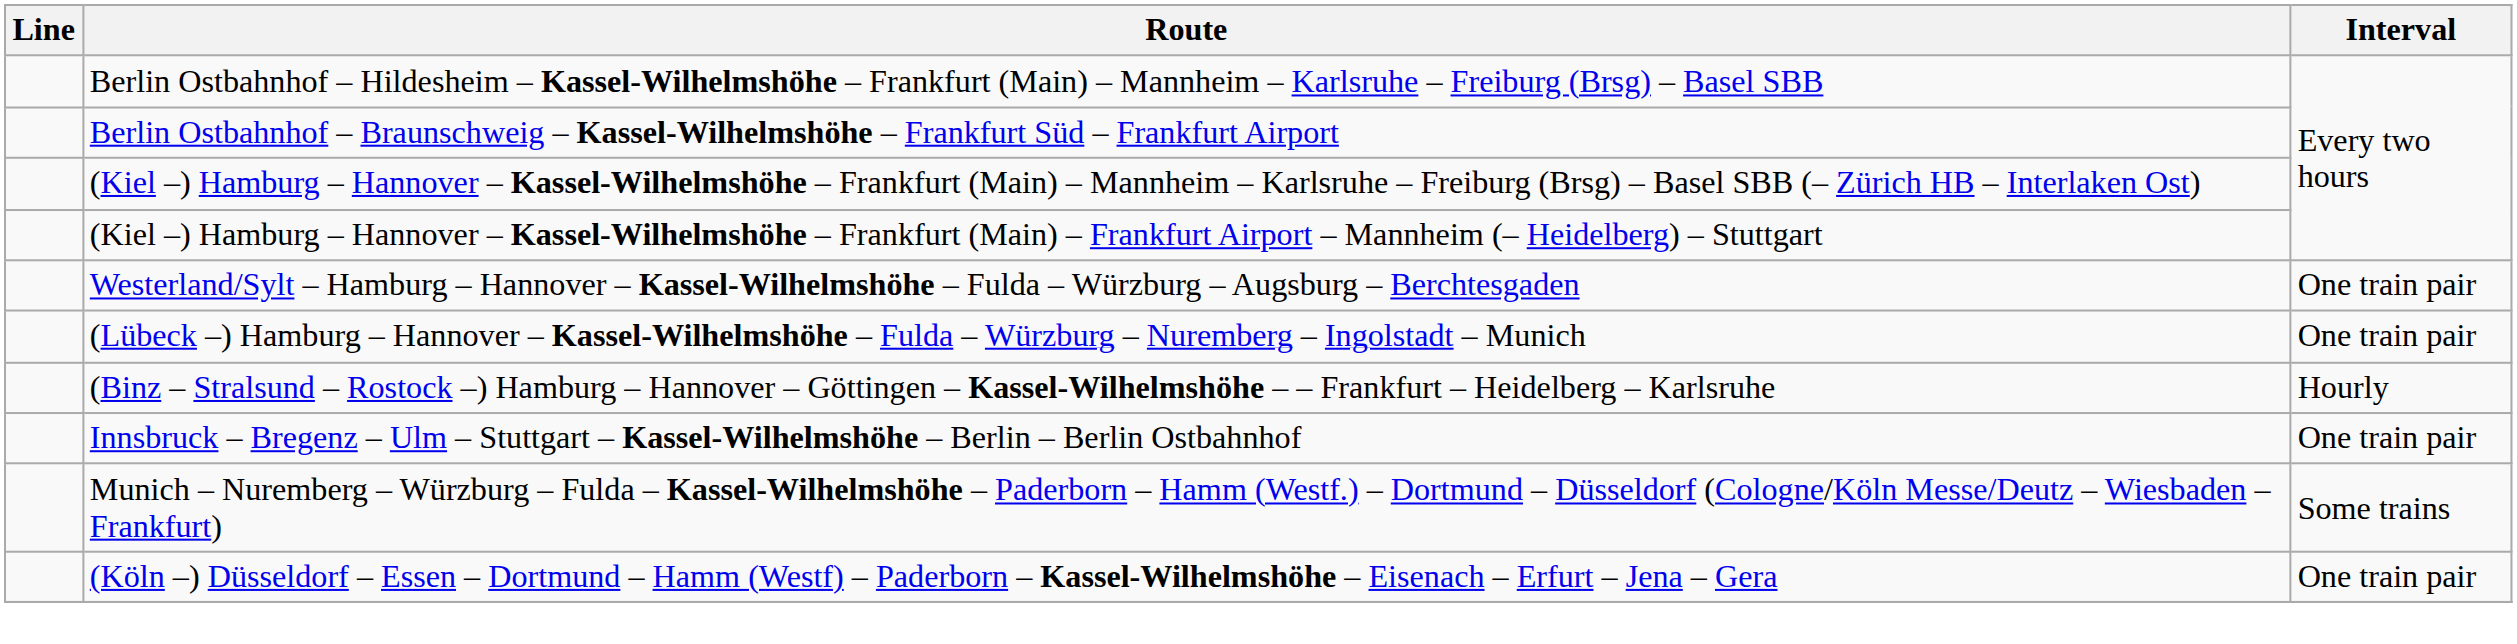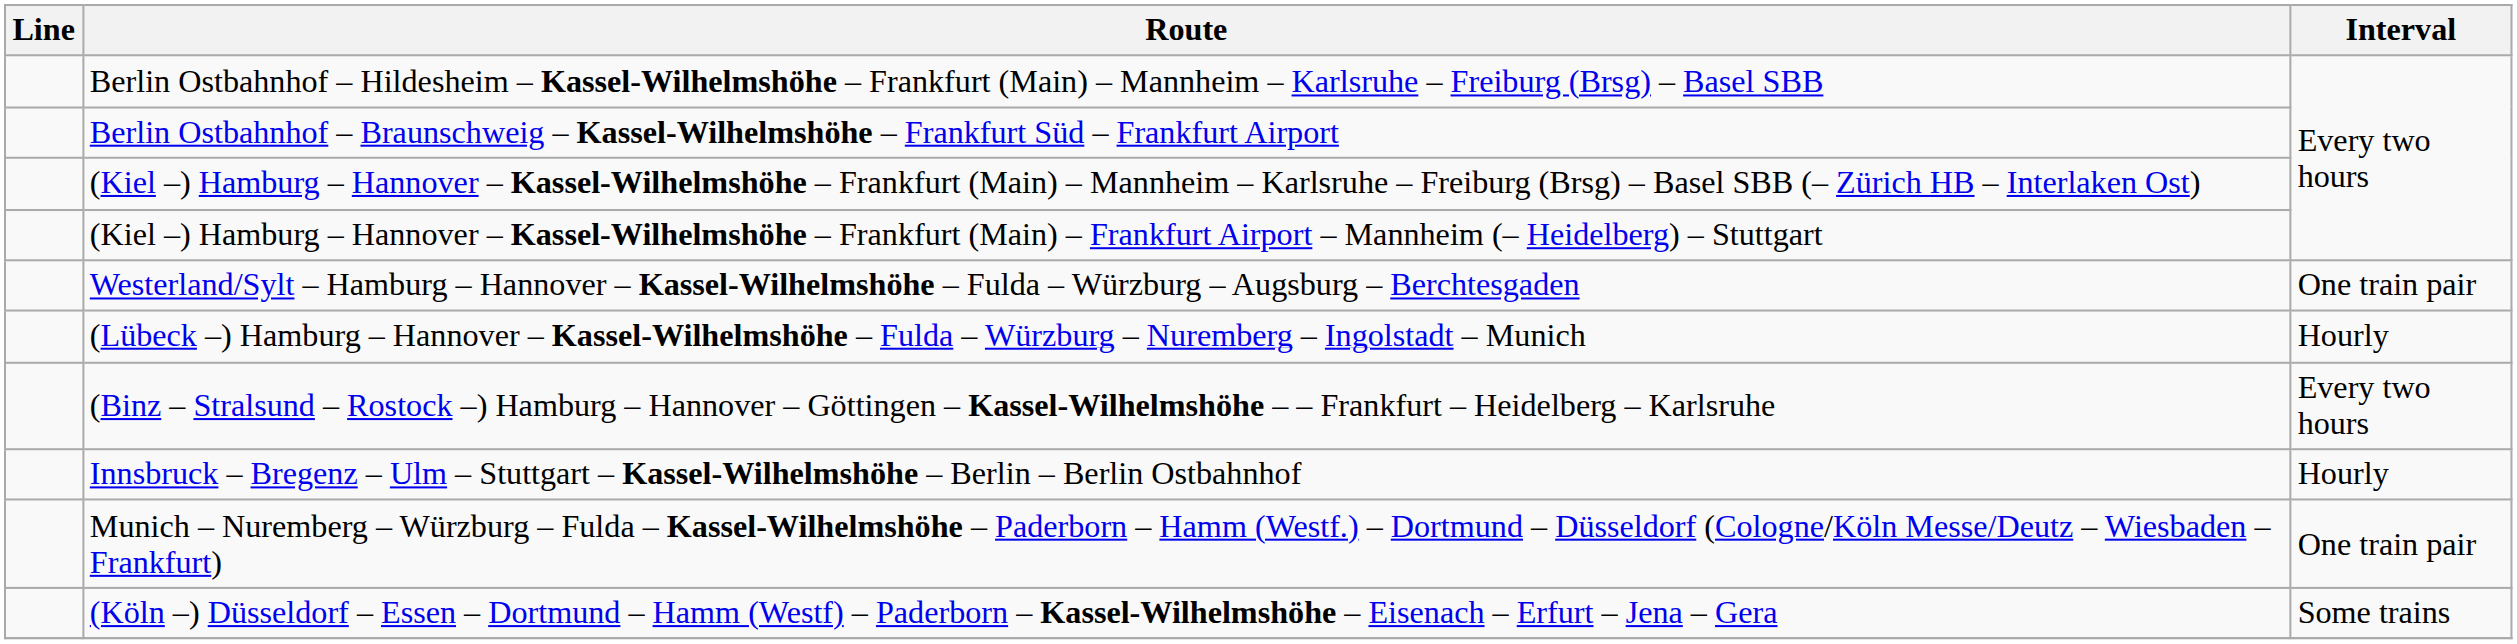(2387, 336) One train pair -> (2343, 336) Hourly
(2343, 387) Hourly -> (2364, 405) Every two hours
(2387, 438) One train pair -> (2343, 474) Hourly
(2374, 507) Some trains -> (2387, 543) One train pair
(2387, 576) One train pair -> (2374, 612) Some trains
